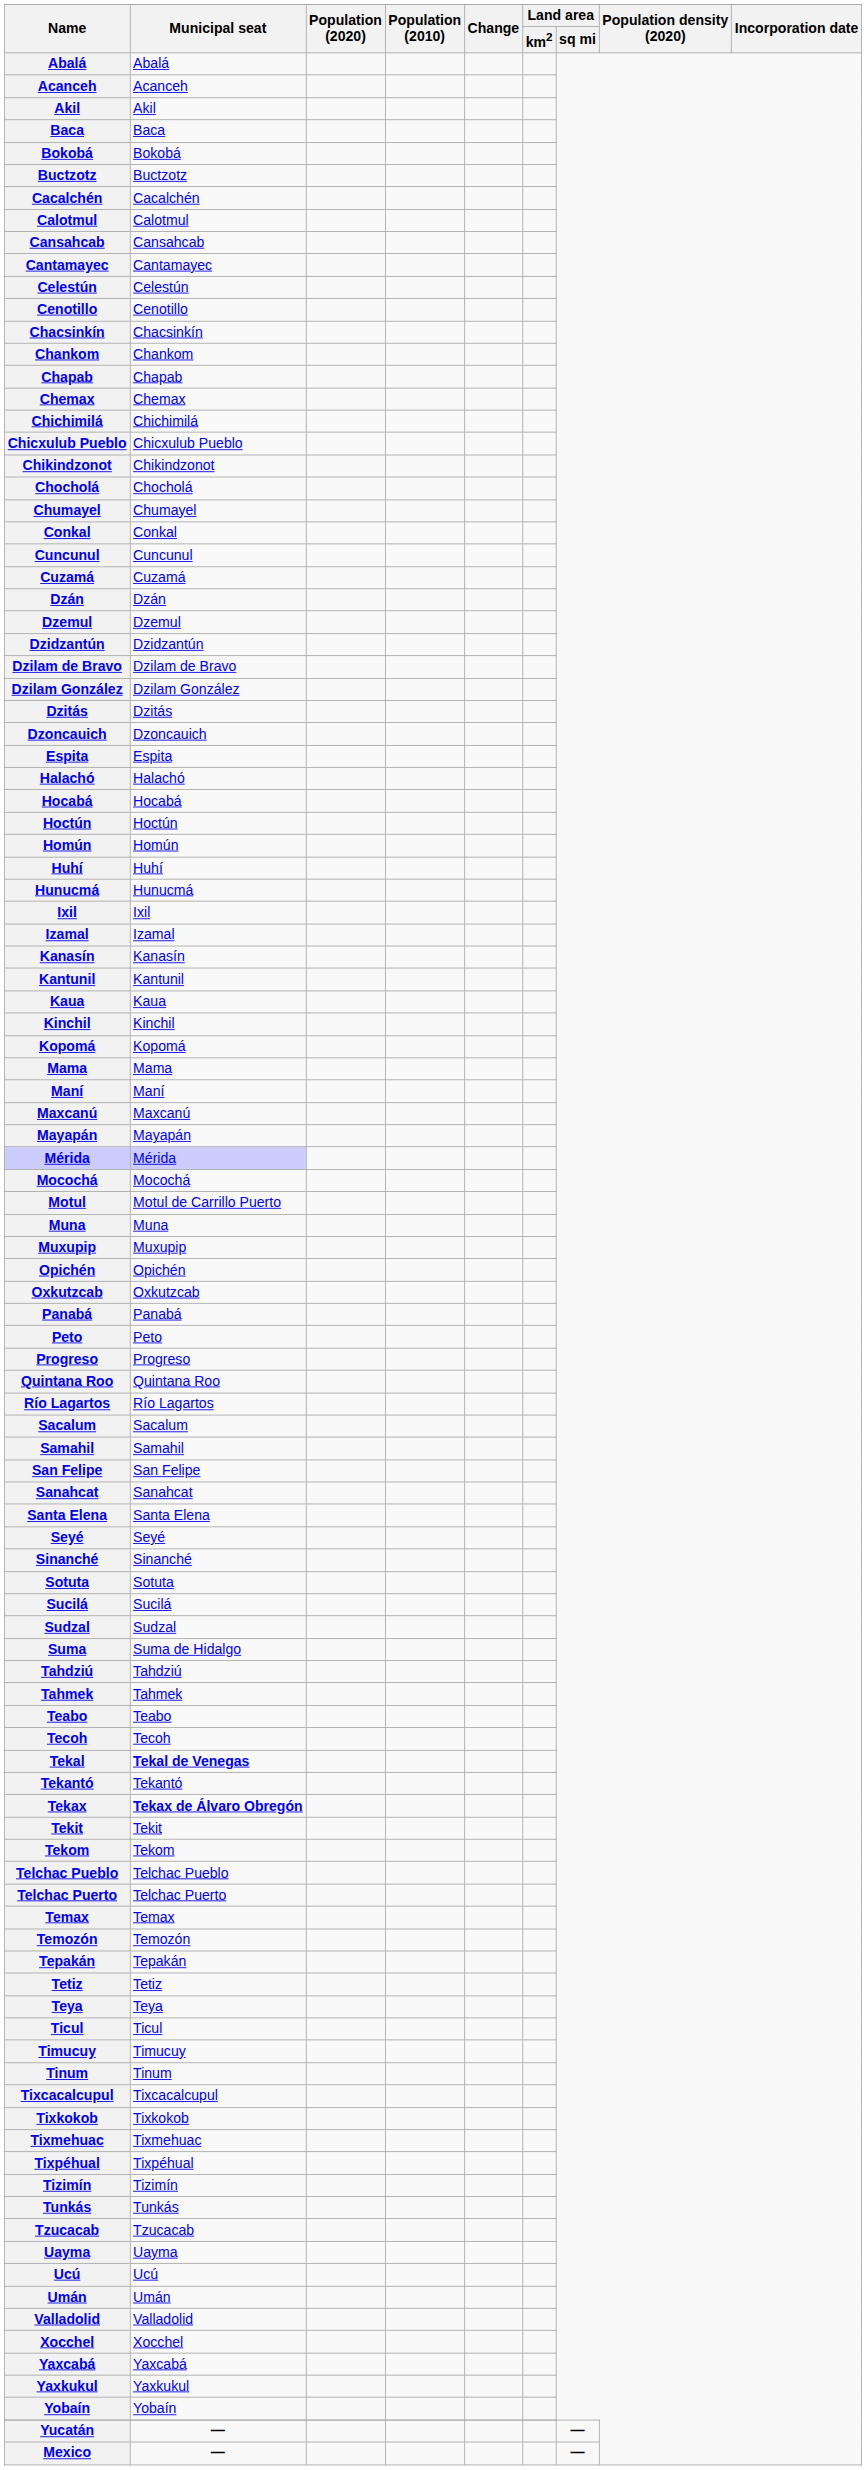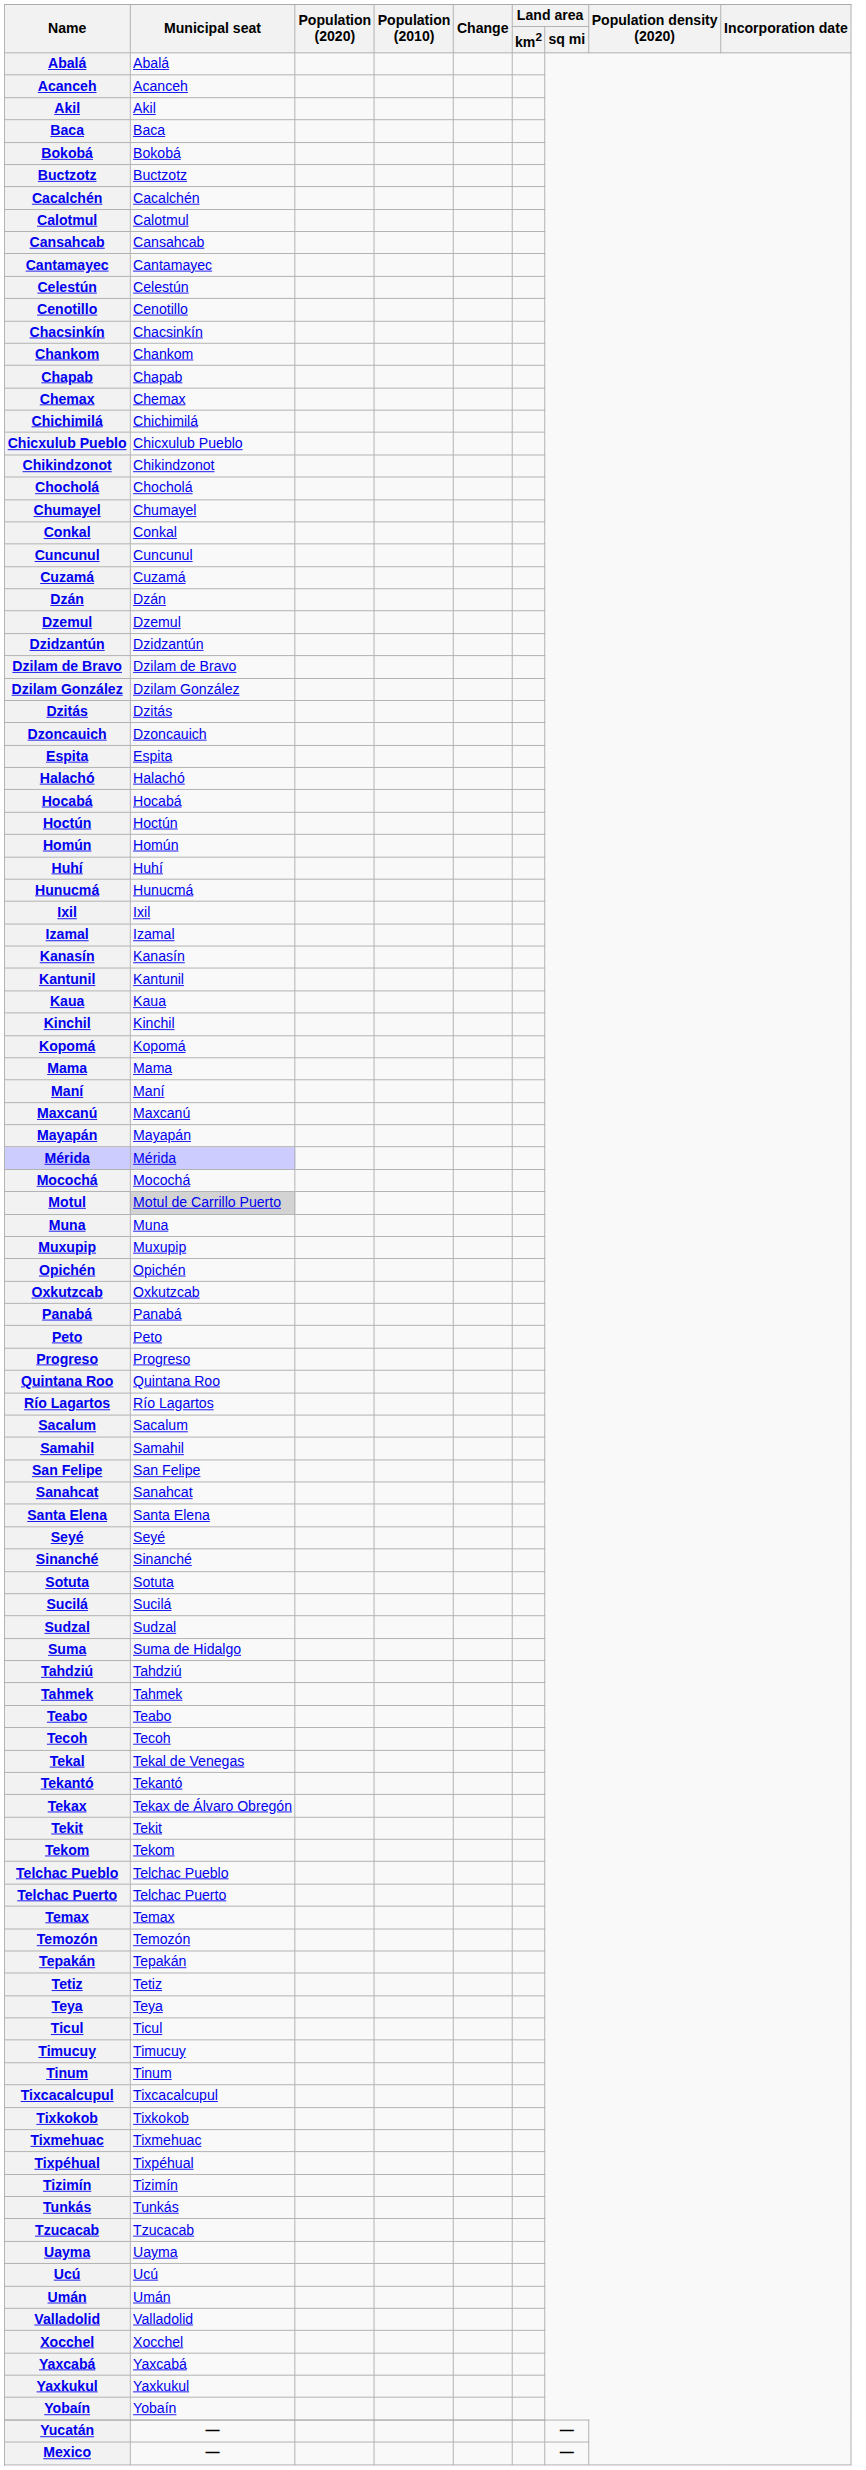(207, 1202) no background -> (207, 1202) lightgrey background
(191, 1761) bold -> (189, 1761) normal
(218, 1805) bold -> (213, 1805) normal
